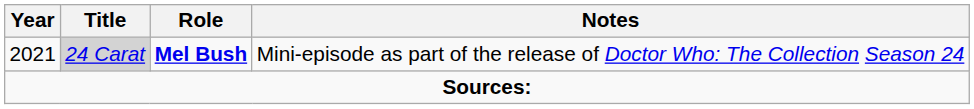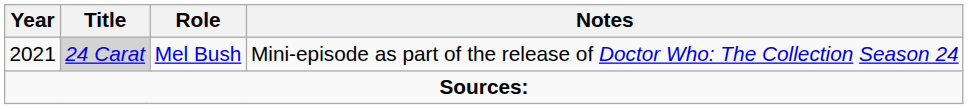(201, 53) bold -> (198, 53) normal
